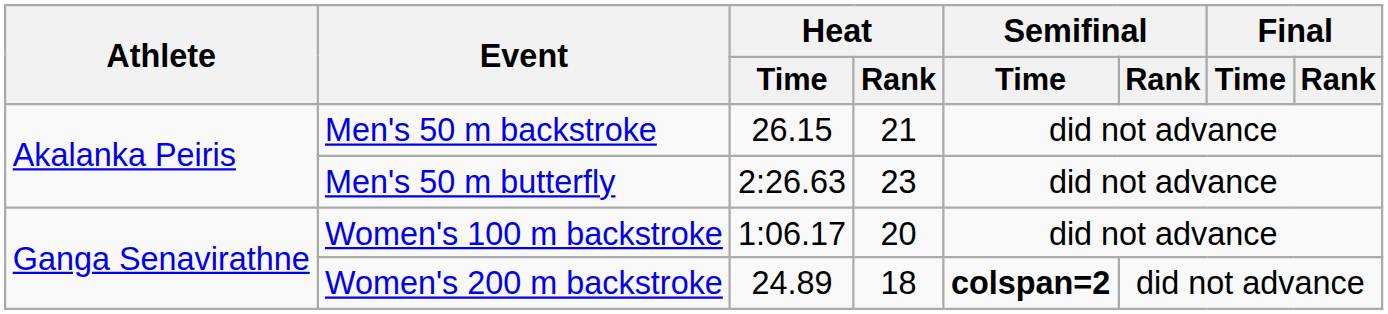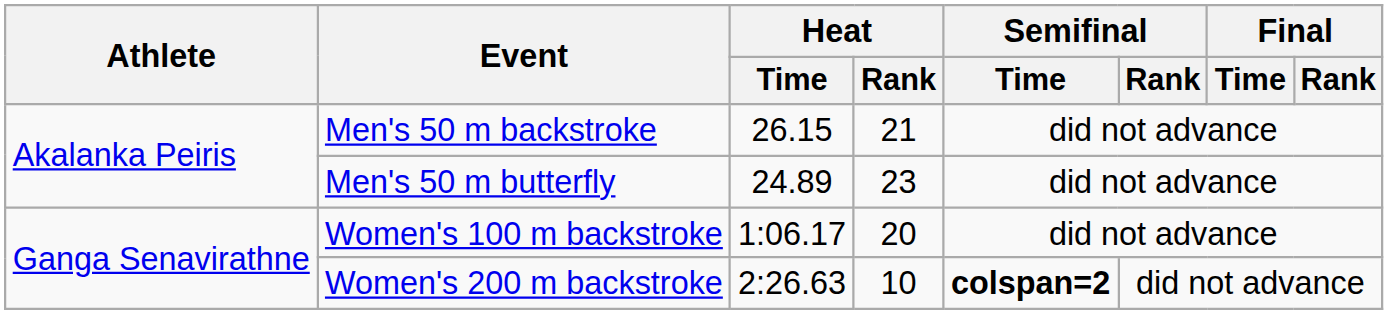(792, 182) 2:26.63 -> (792, 182) 24.89
(792, 284) 24.89 -> (792, 284) 2:26.63
(898, 284) 18 -> (898, 284) 10
